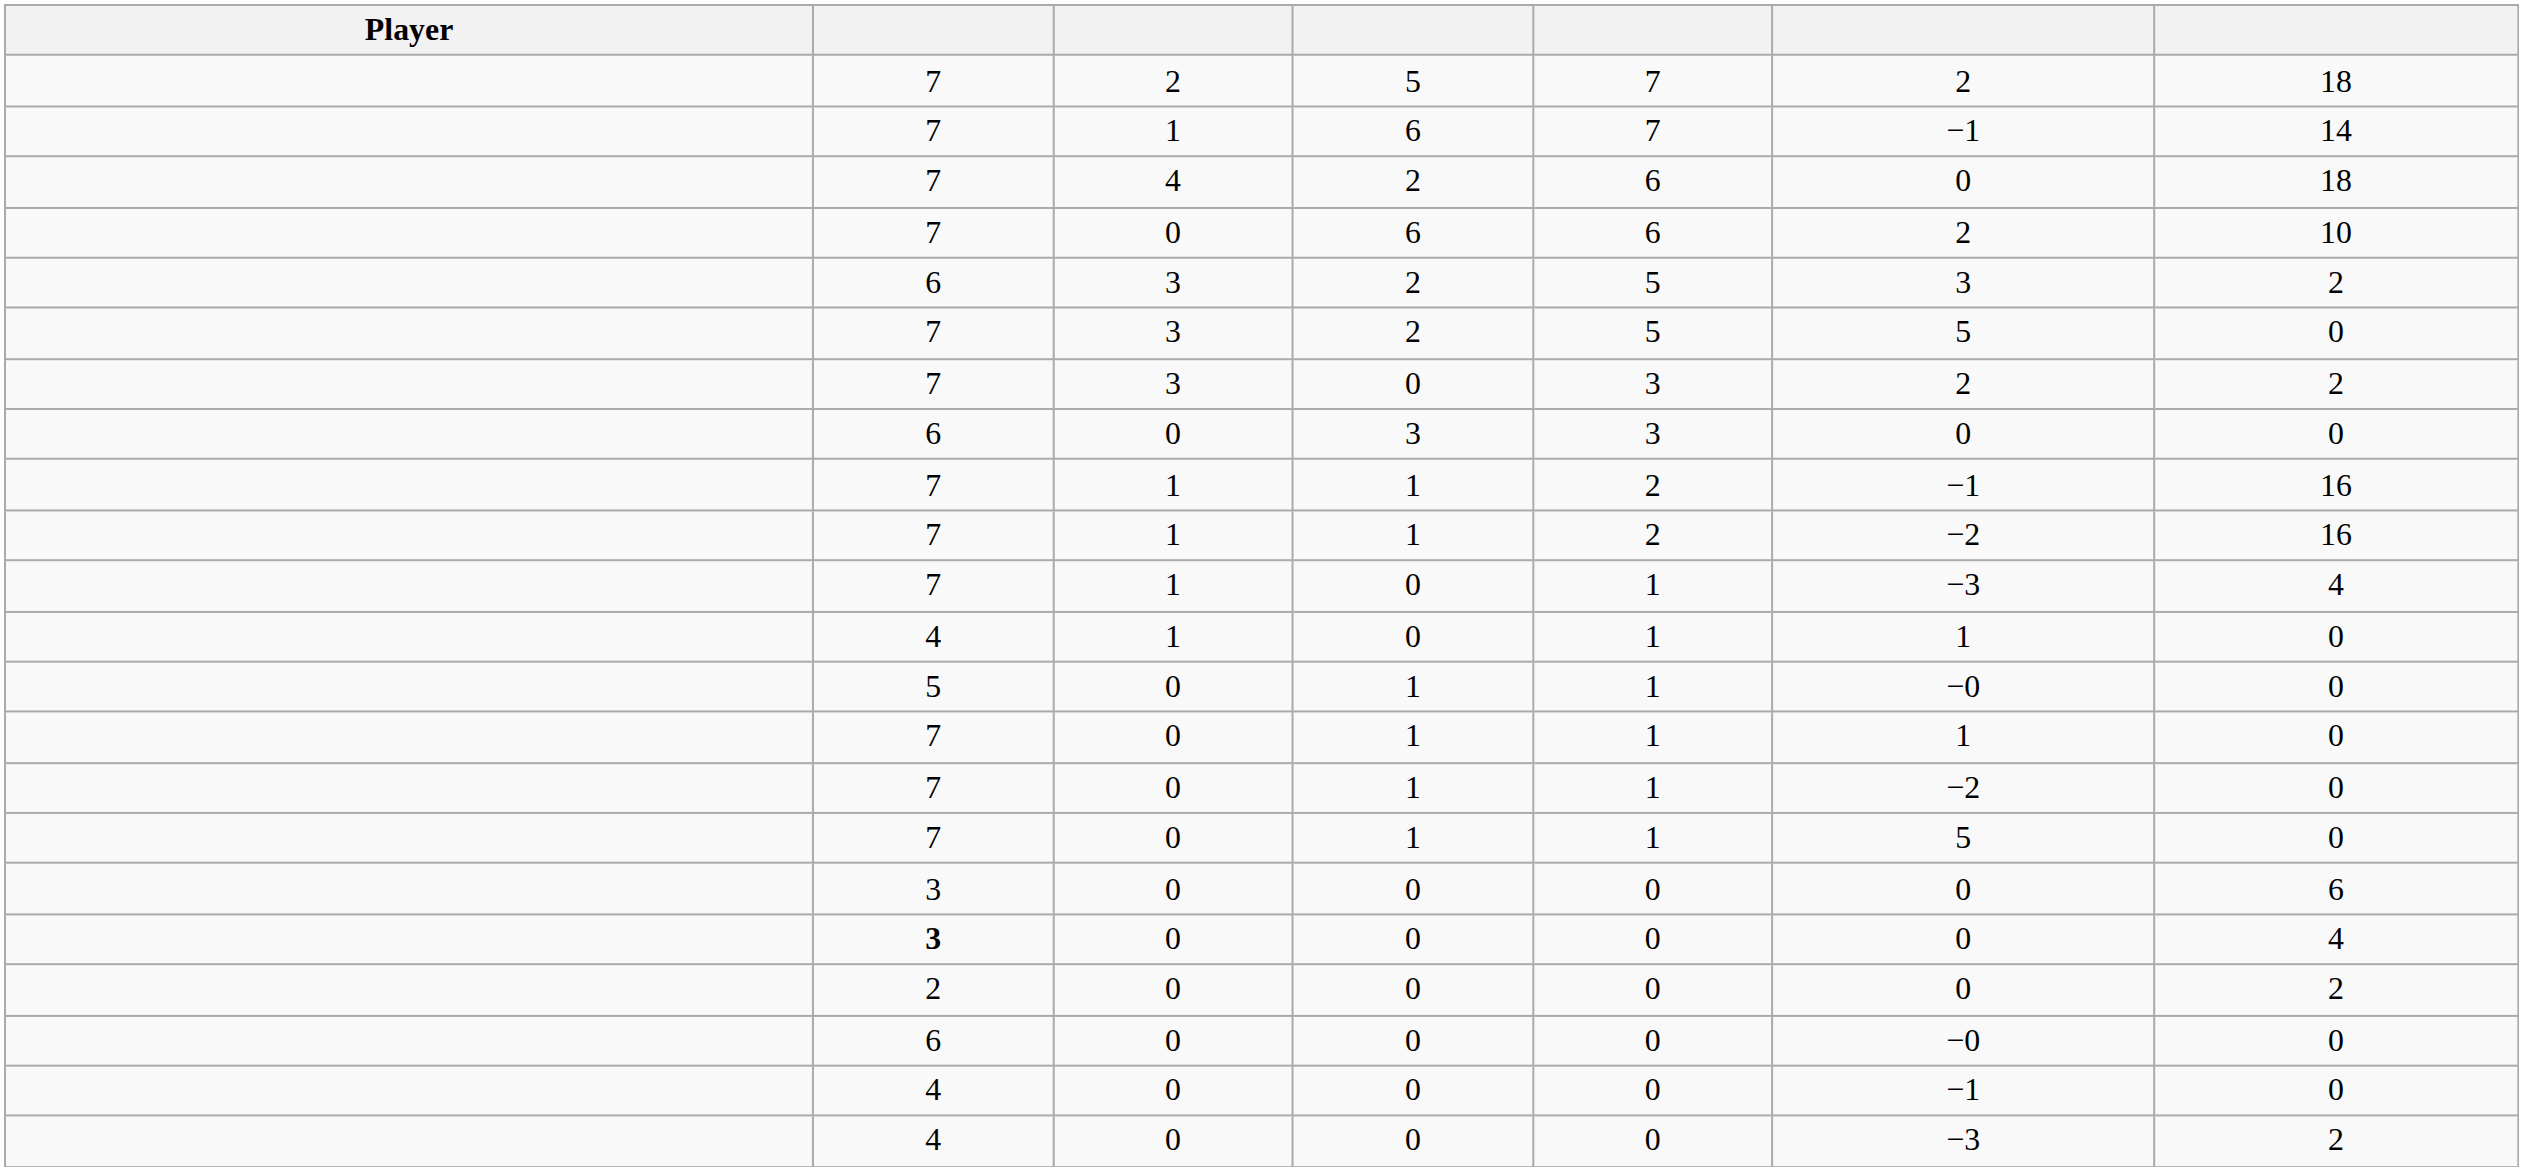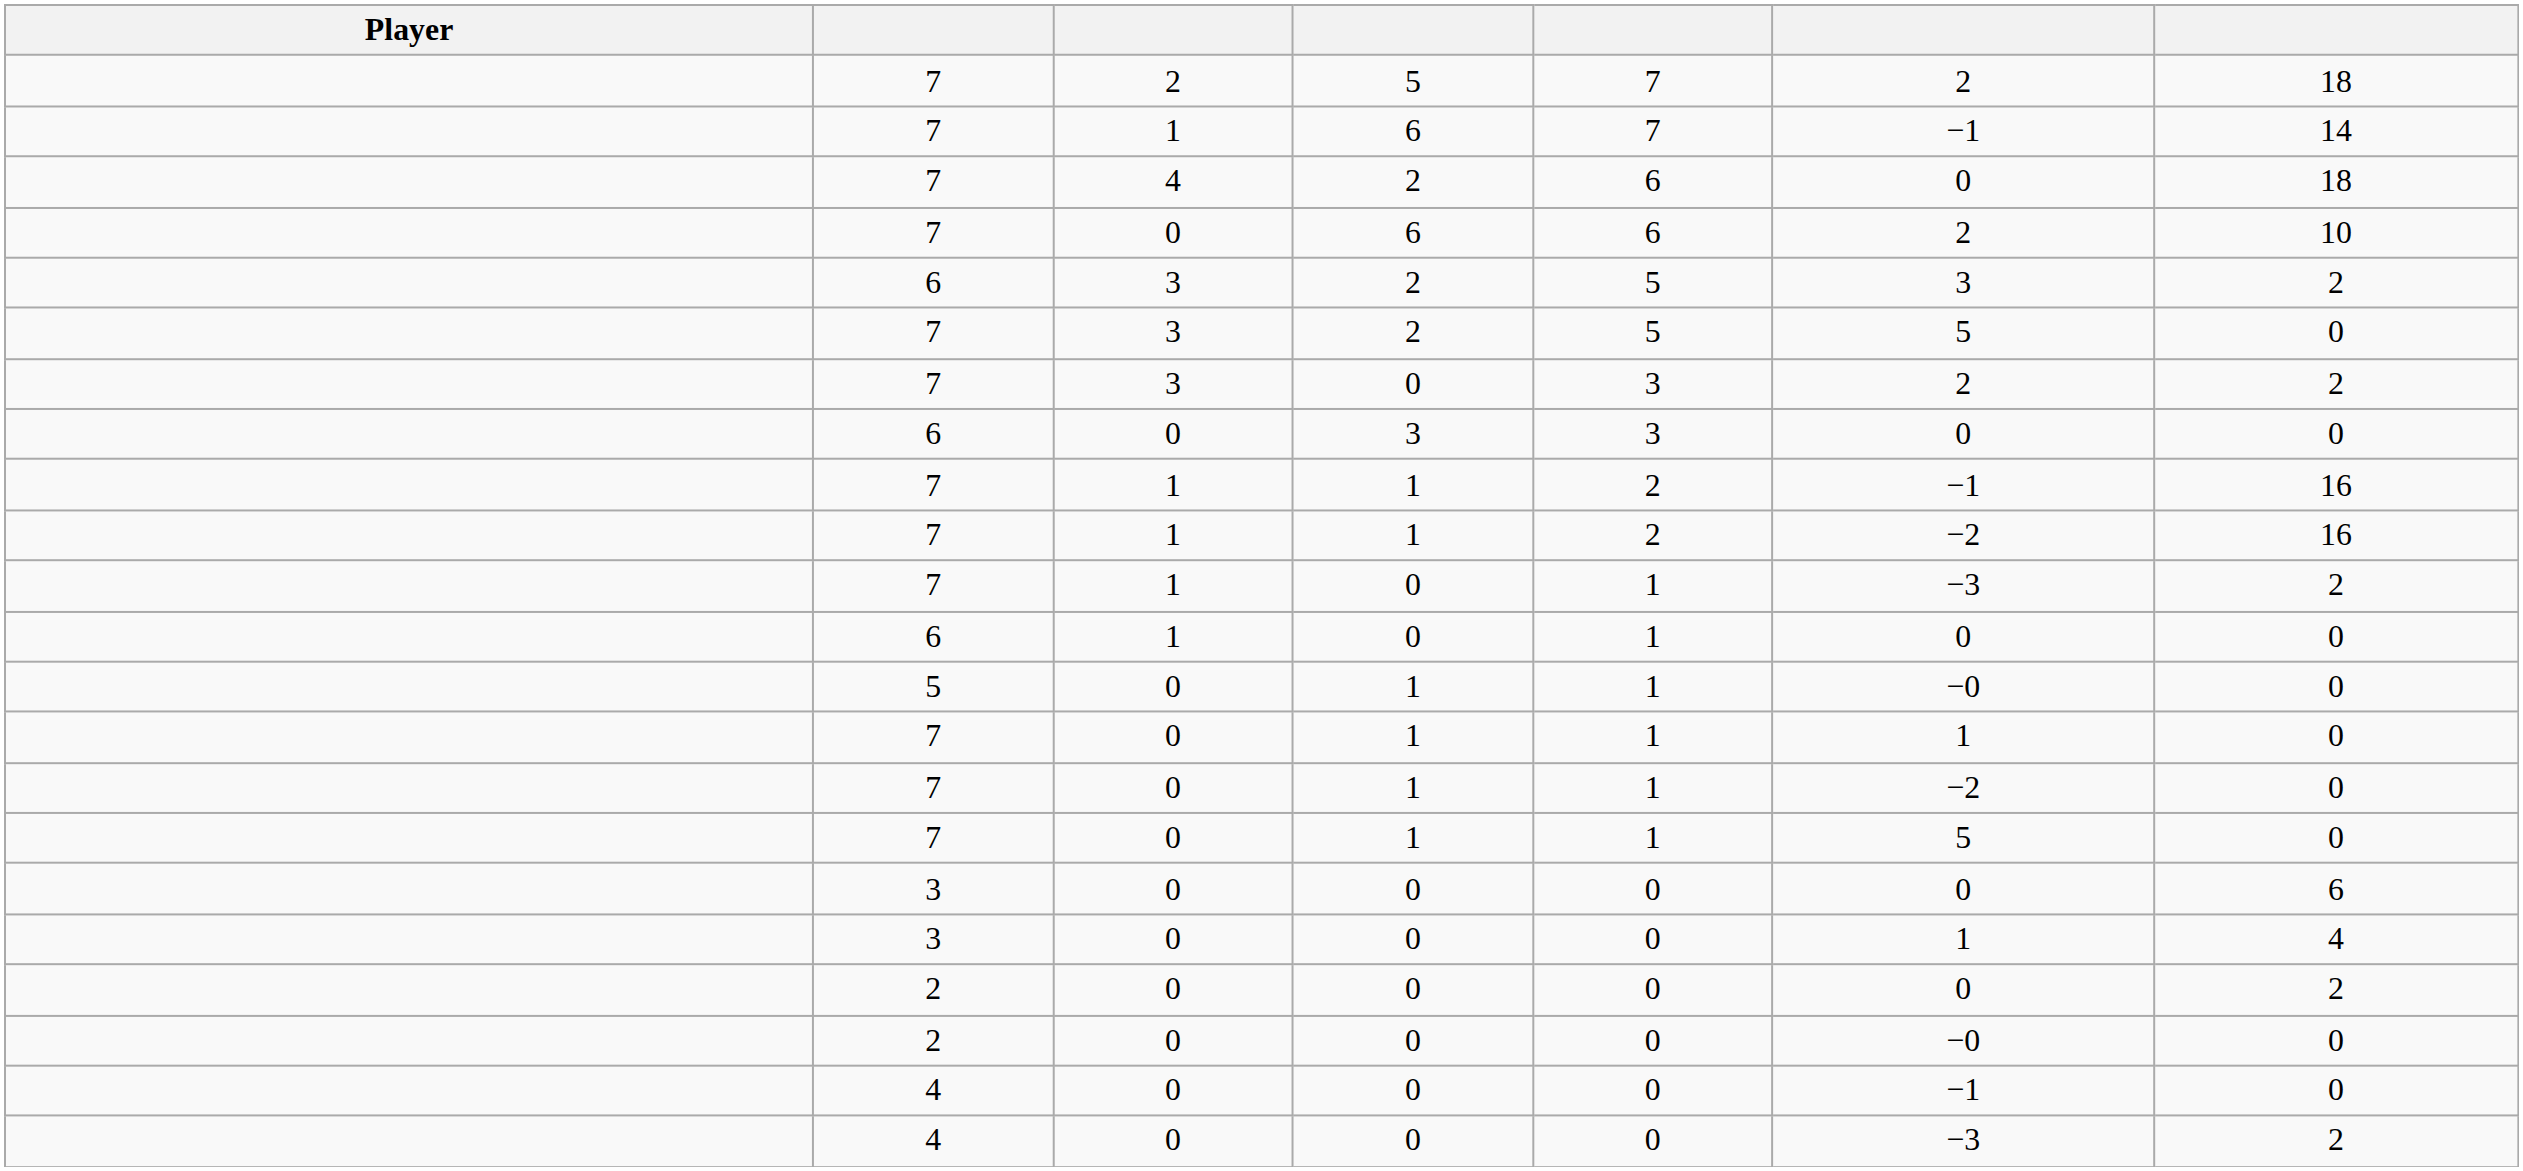(2336, 585) 4 -> (2336, 585) 2
(933, 635) 4 -> (933, 635) 6
(1963, 635) 1 -> (1963, 635) 0
(933, 938) bold -> (933, 938) normal
(1963, 938) 0 -> (1963, 938) 1
(933, 1039) 6 -> (933, 1039) 2
